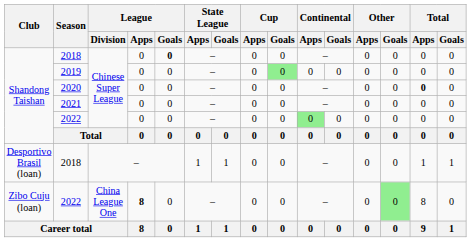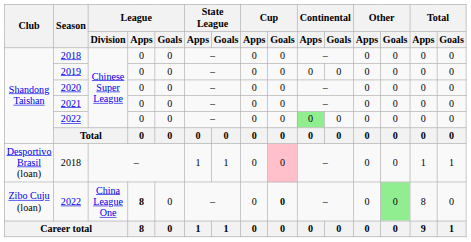(170, 55) bold -> (170, 55) normal
(282, 71) lightgreen background -> (282, 71) no background
(423, 87) bold -> (423, 87) normal
(282, 163) no background -> (282, 163) pink background
(282, 201) normal -> (282, 201) bold
